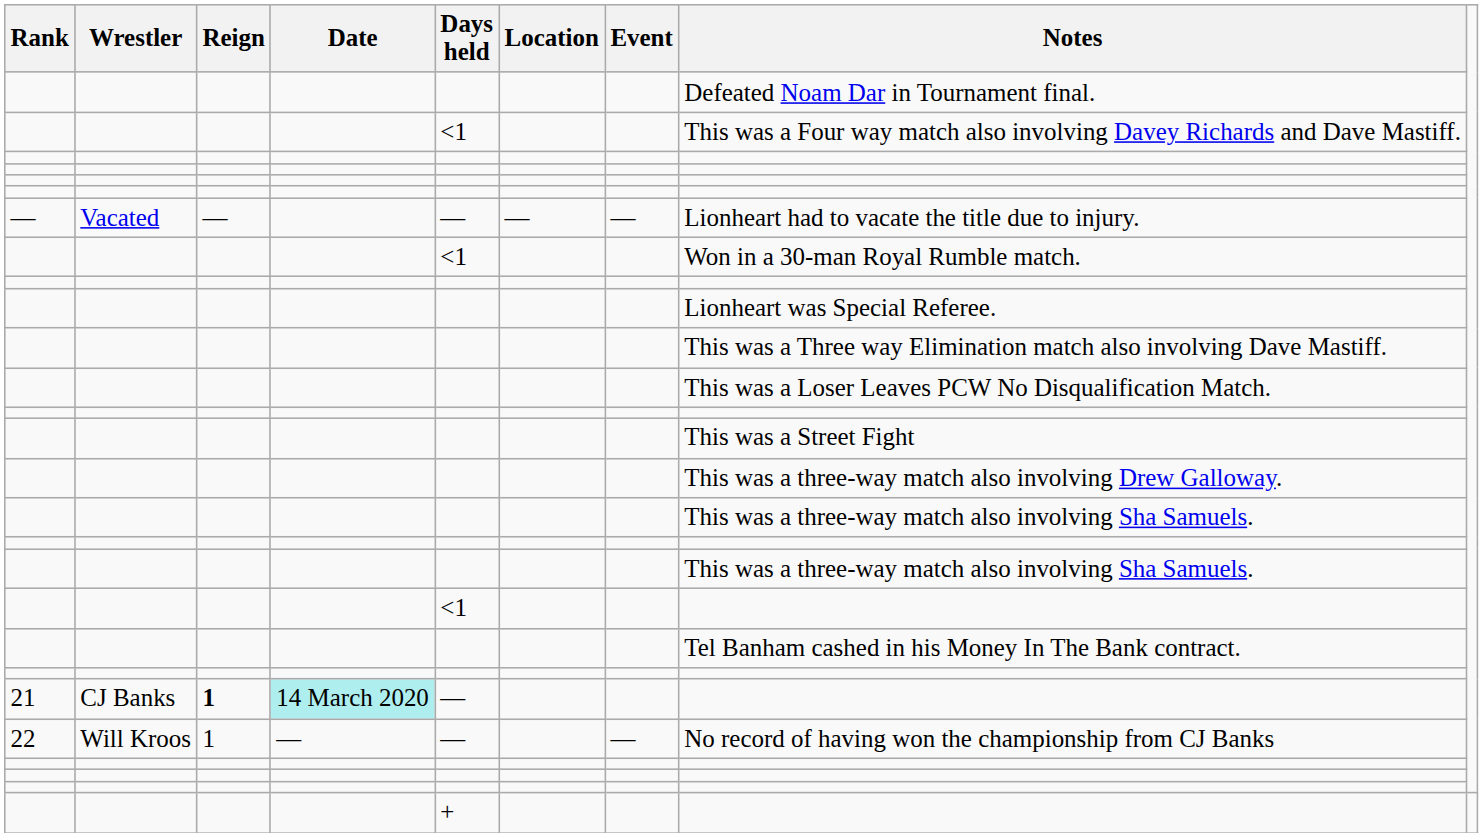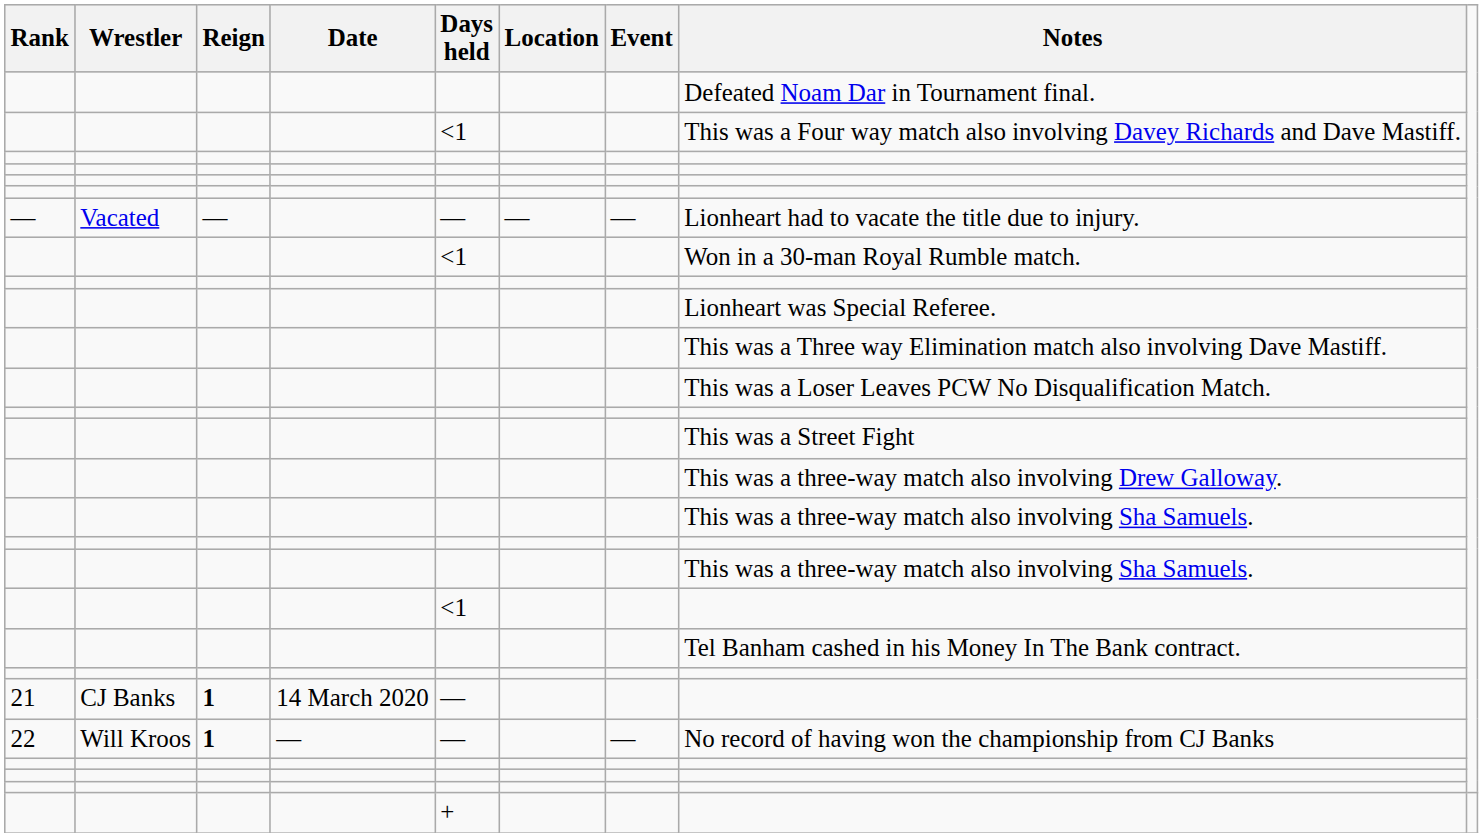(353, 698) paleturquoise background -> (353, 698) no background
(209, 738) normal -> (209, 738) bold
